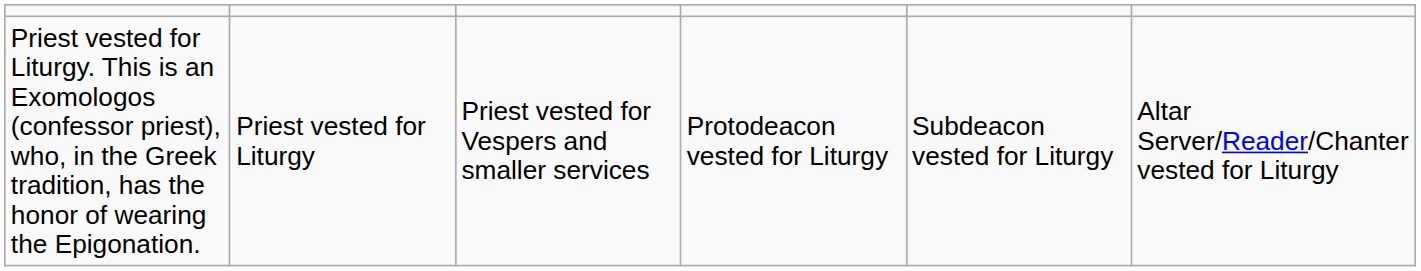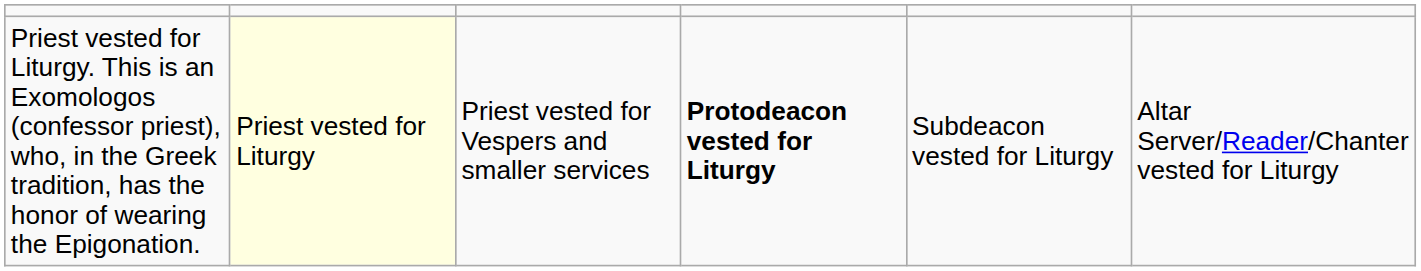(331, 140) no background -> (331, 140) lightyellow background
(787, 140) normal -> (767, 140) bold
